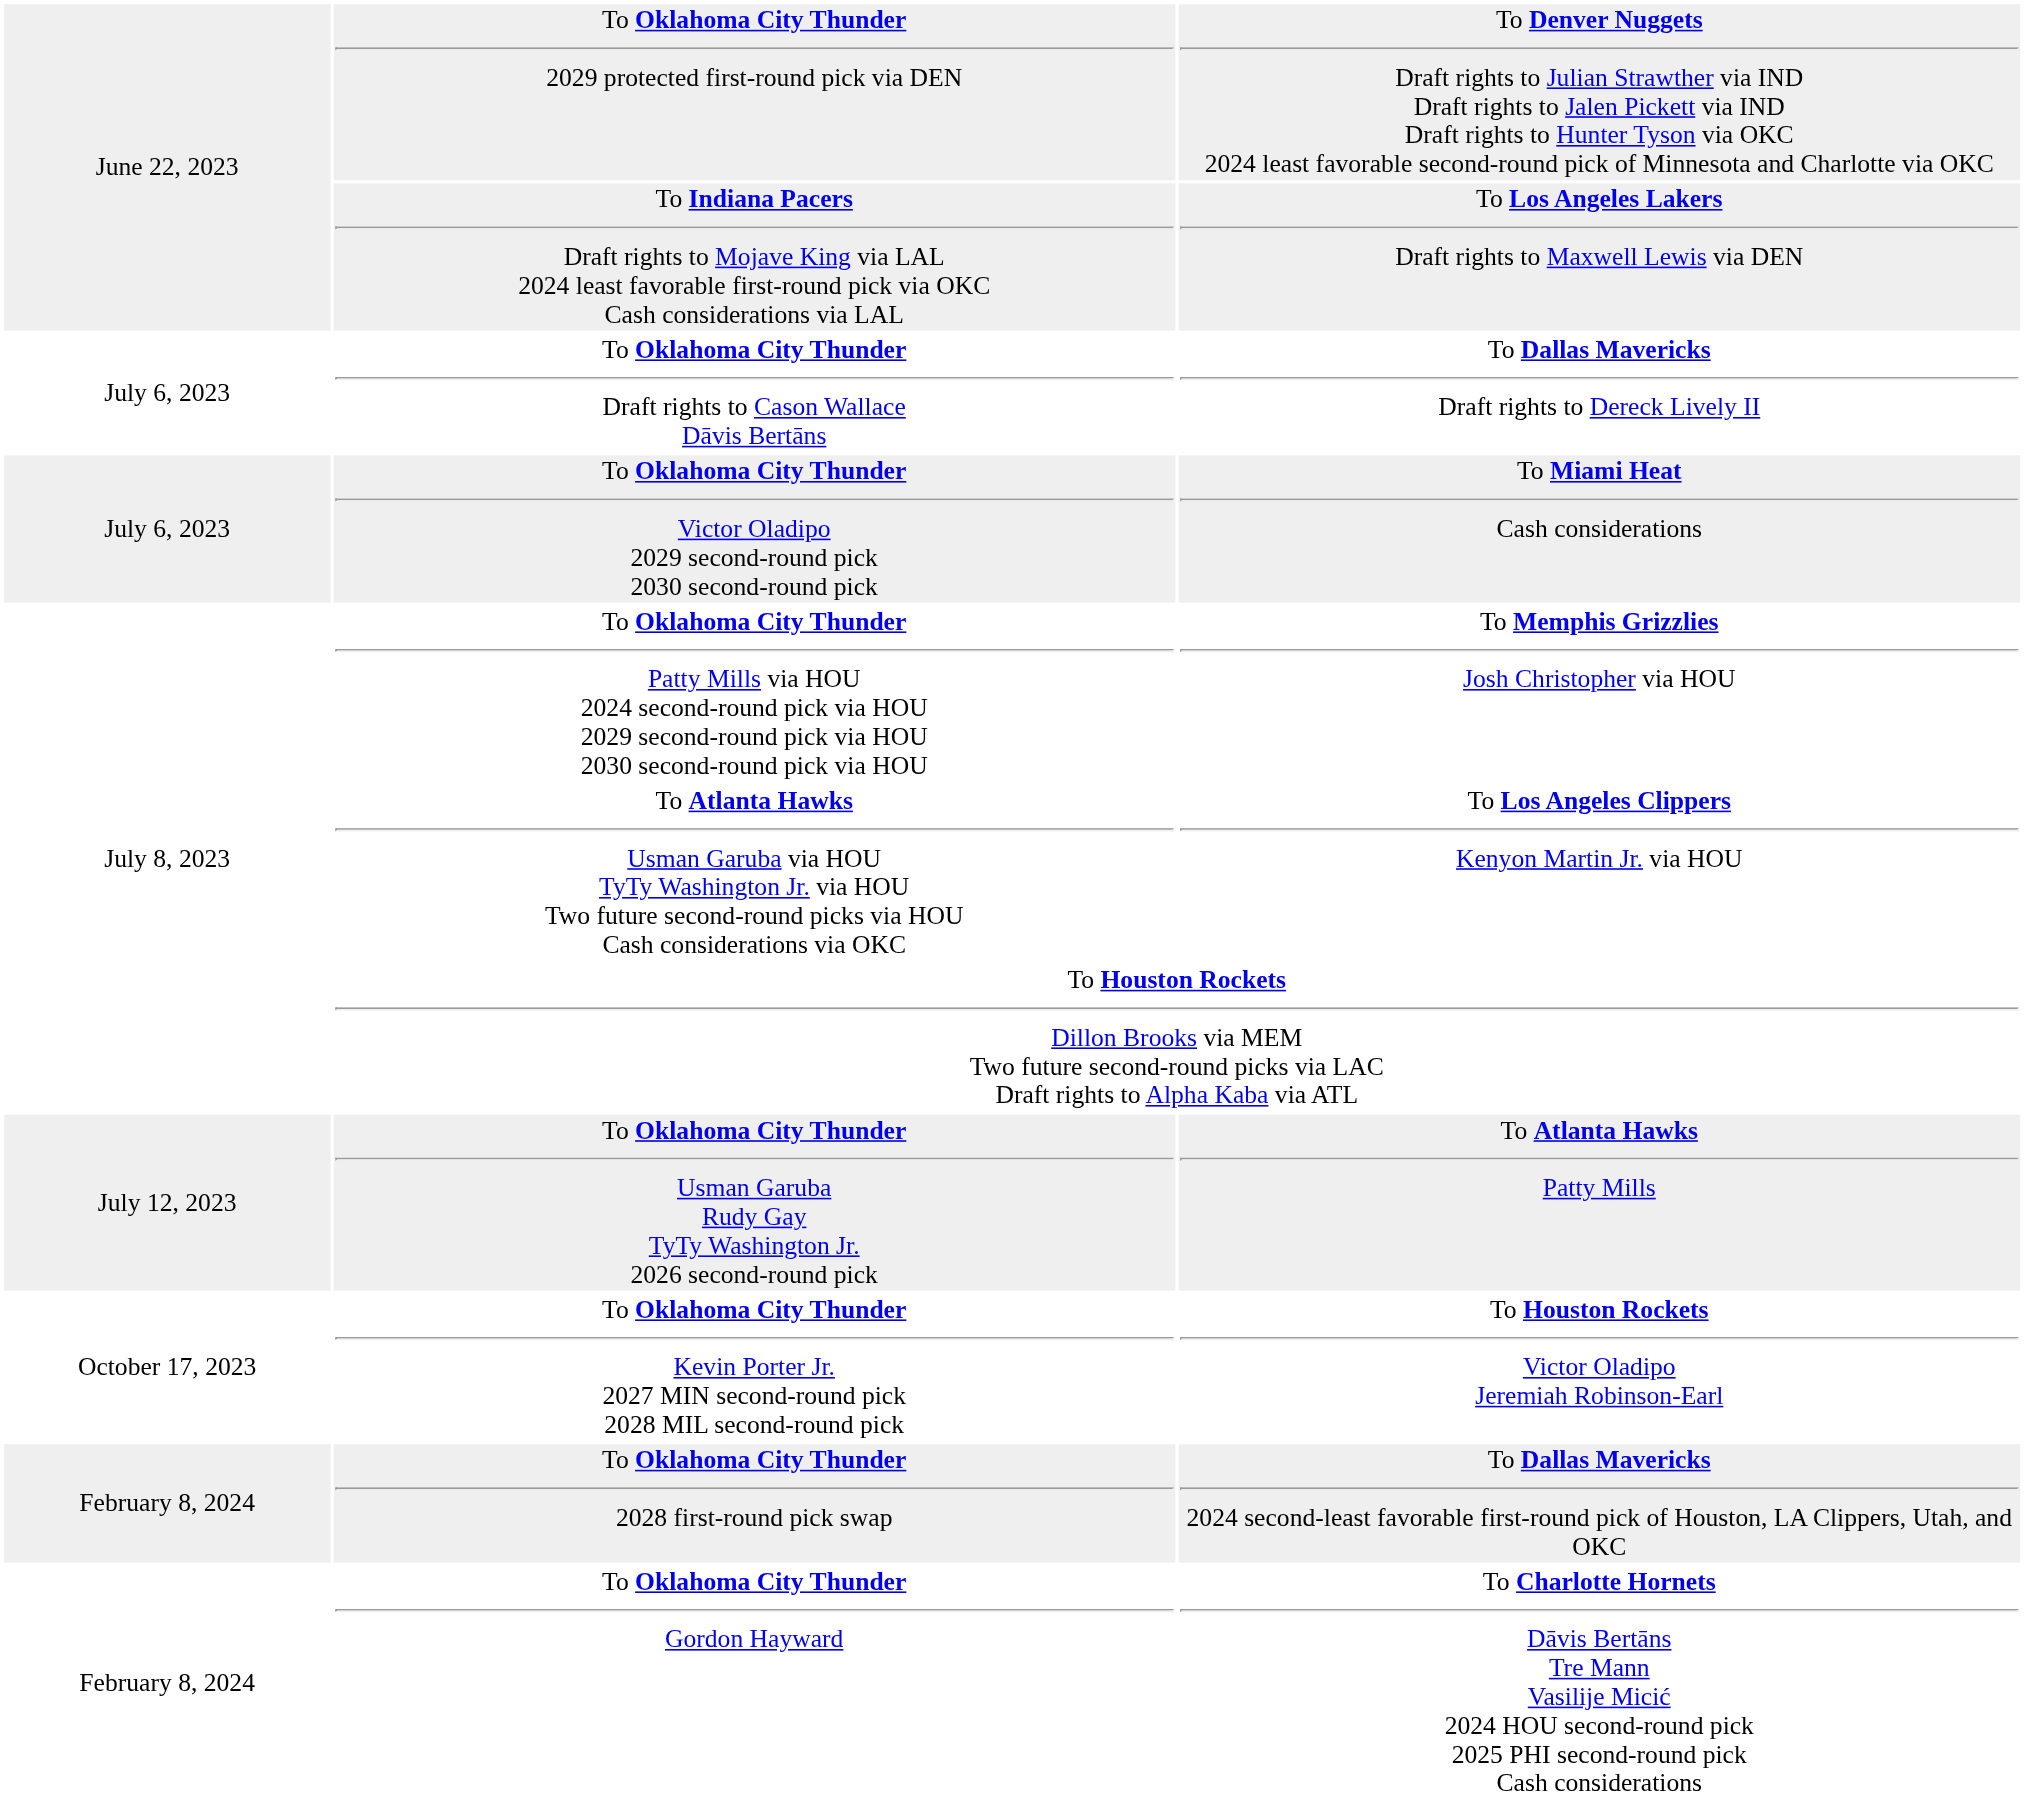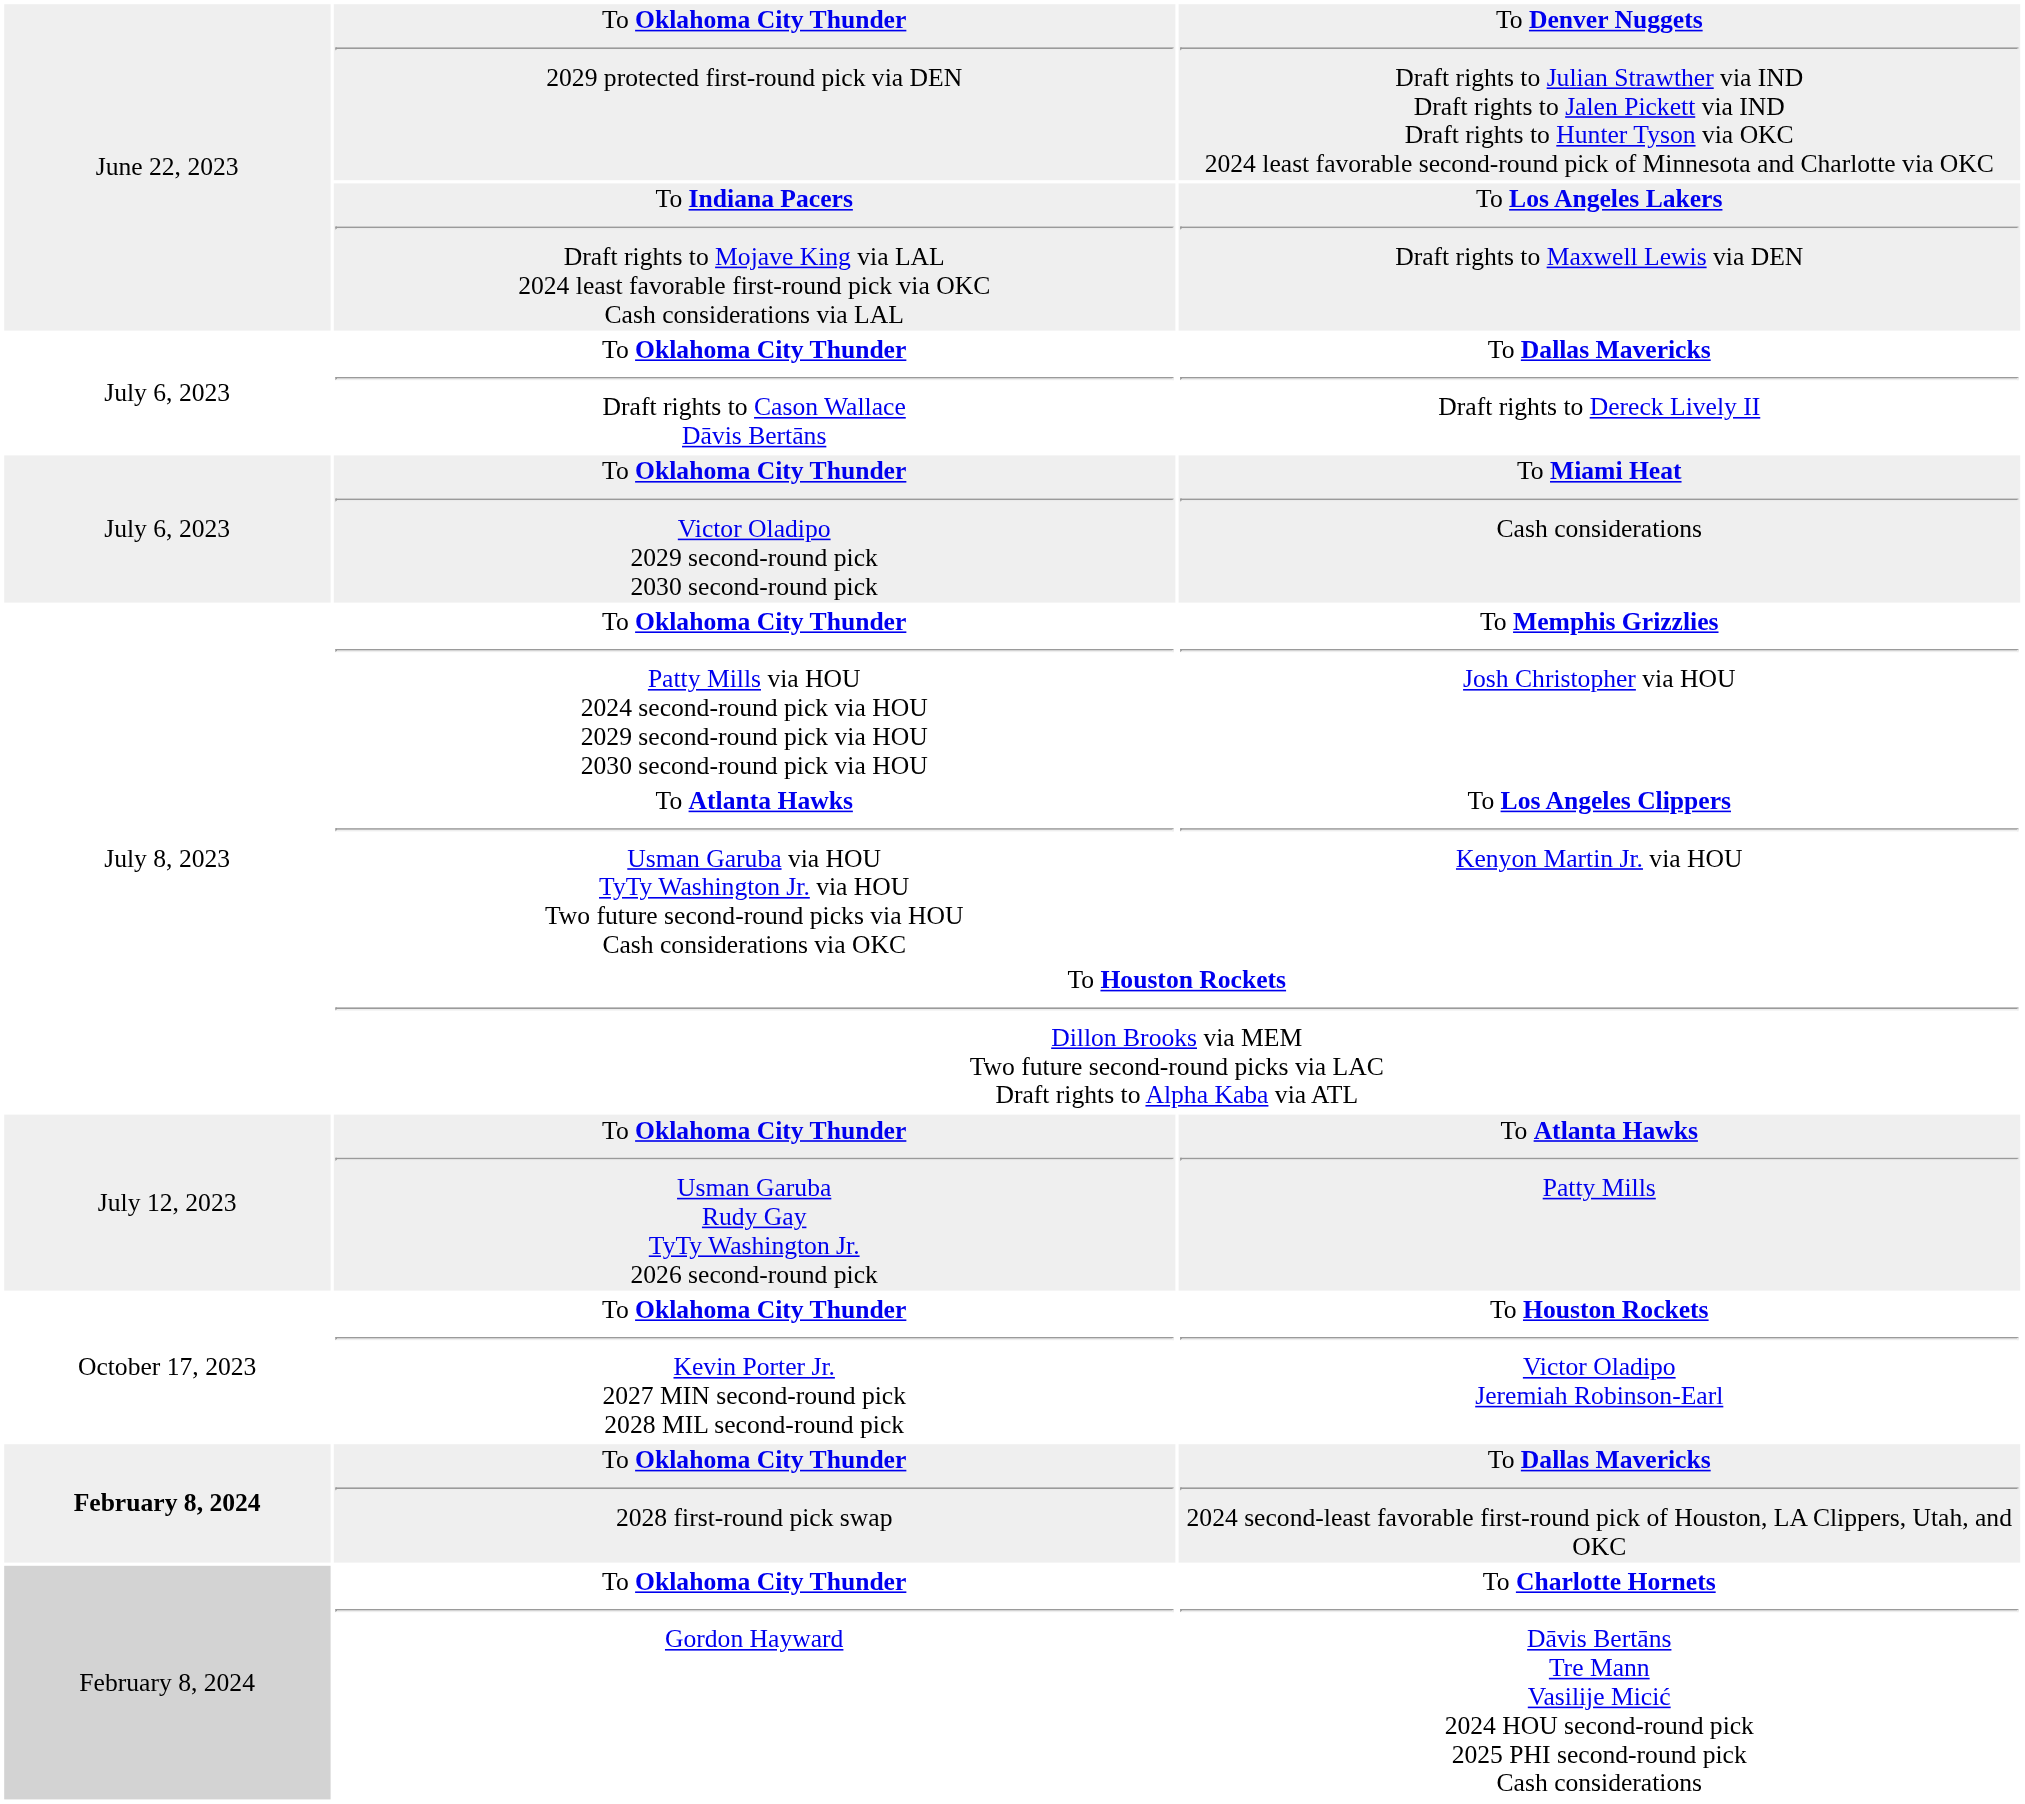(167, 1503) normal -> (167, 1503) bold
(167, 1682) no background -> (167, 1682) lightgrey background
